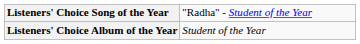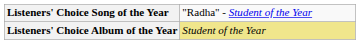(224, 30) no background -> (224, 30) khaki background
